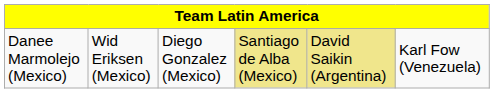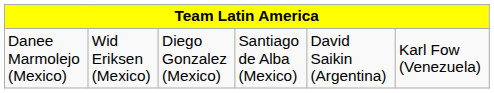(269, 58) khaki background -> (269, 58) no background
(348, 58) khaki background -> (348, 58) no background
